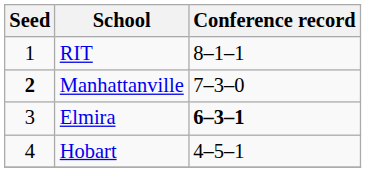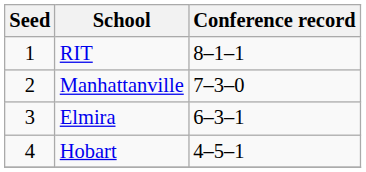(30, 85) bold -> (30, 85) normal
(219, 118) bold -> (219, 118) normal
